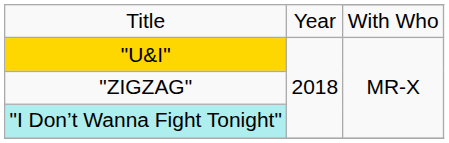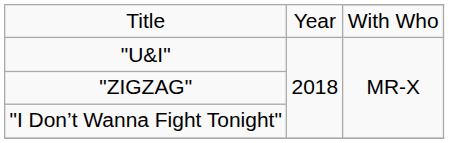(146, 54) gold background -> (146, 54) no background
(146, 120) paleturquoise background -> (146, 120) no background
